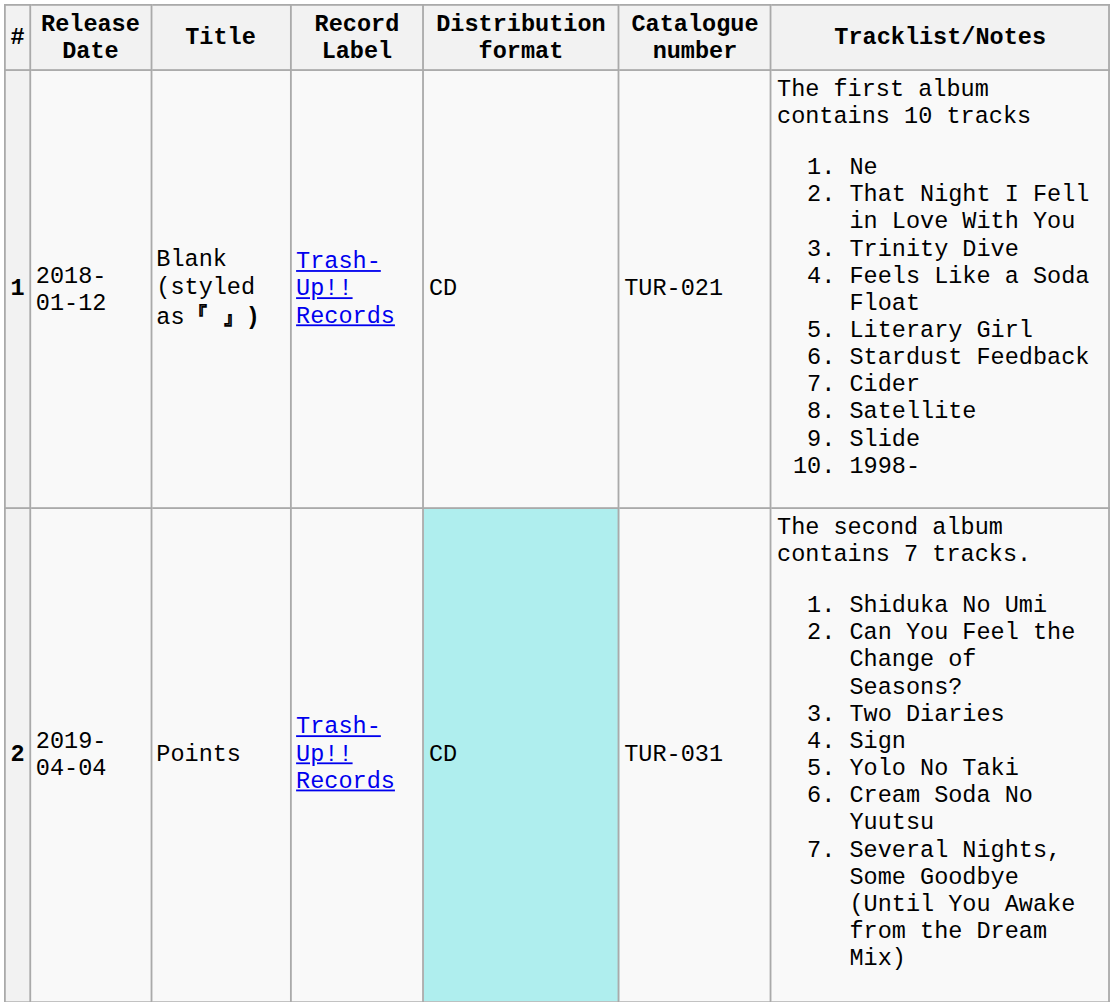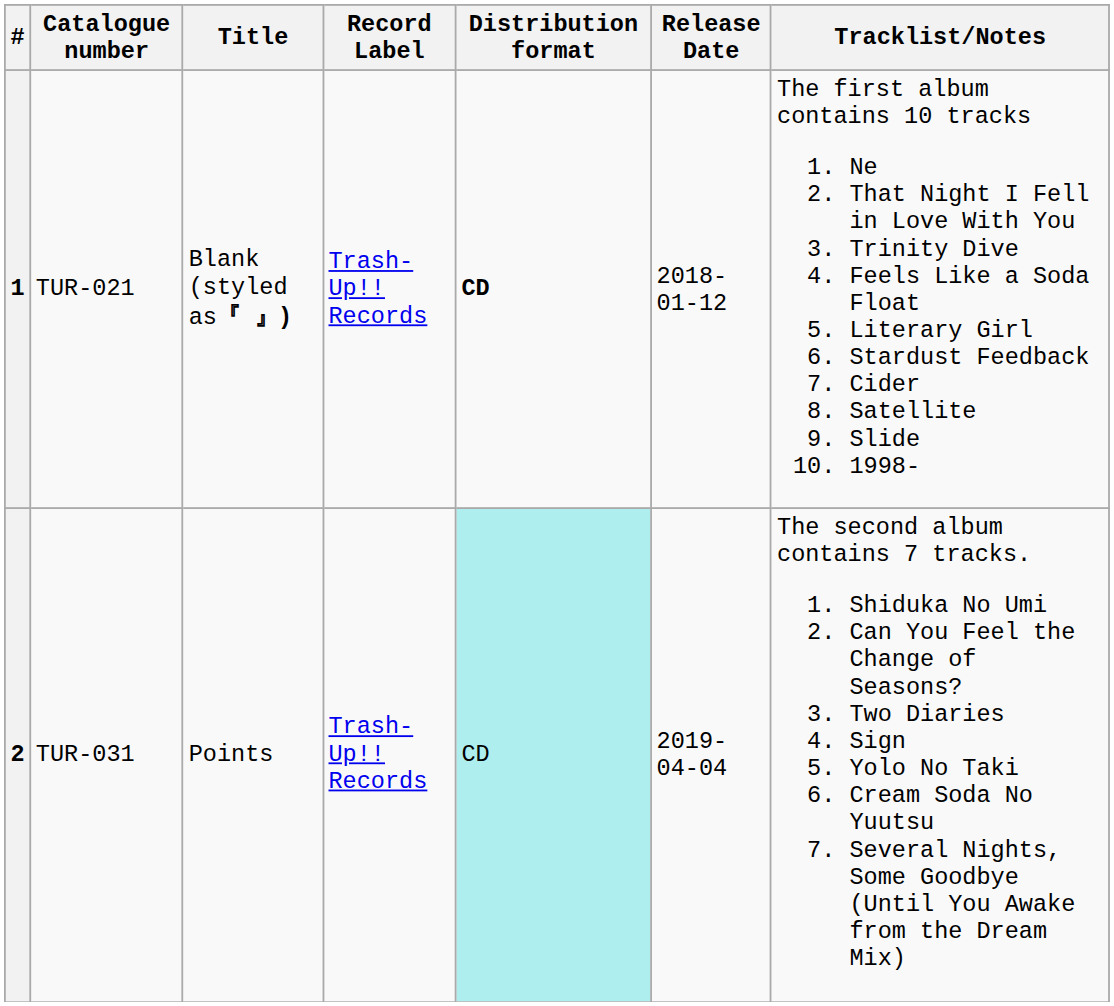columns swapped: (90, 38) <-> (695, 38)
(443, 290) normal -> (476, 290) bold
